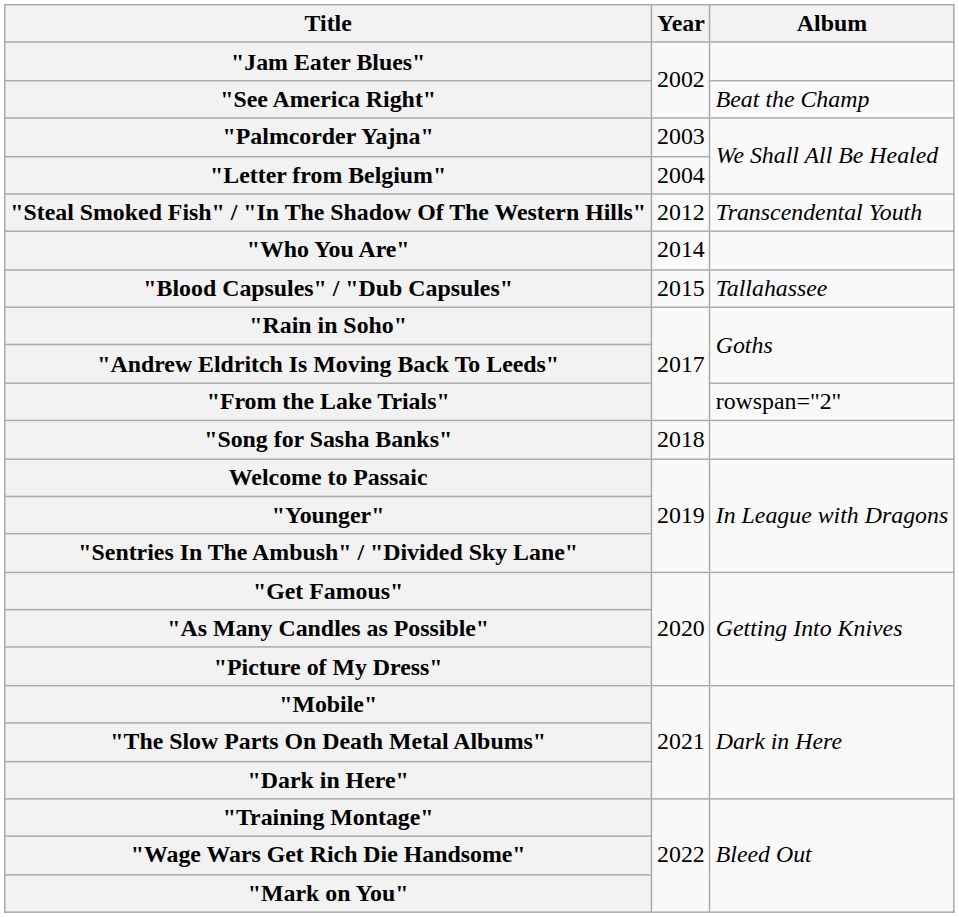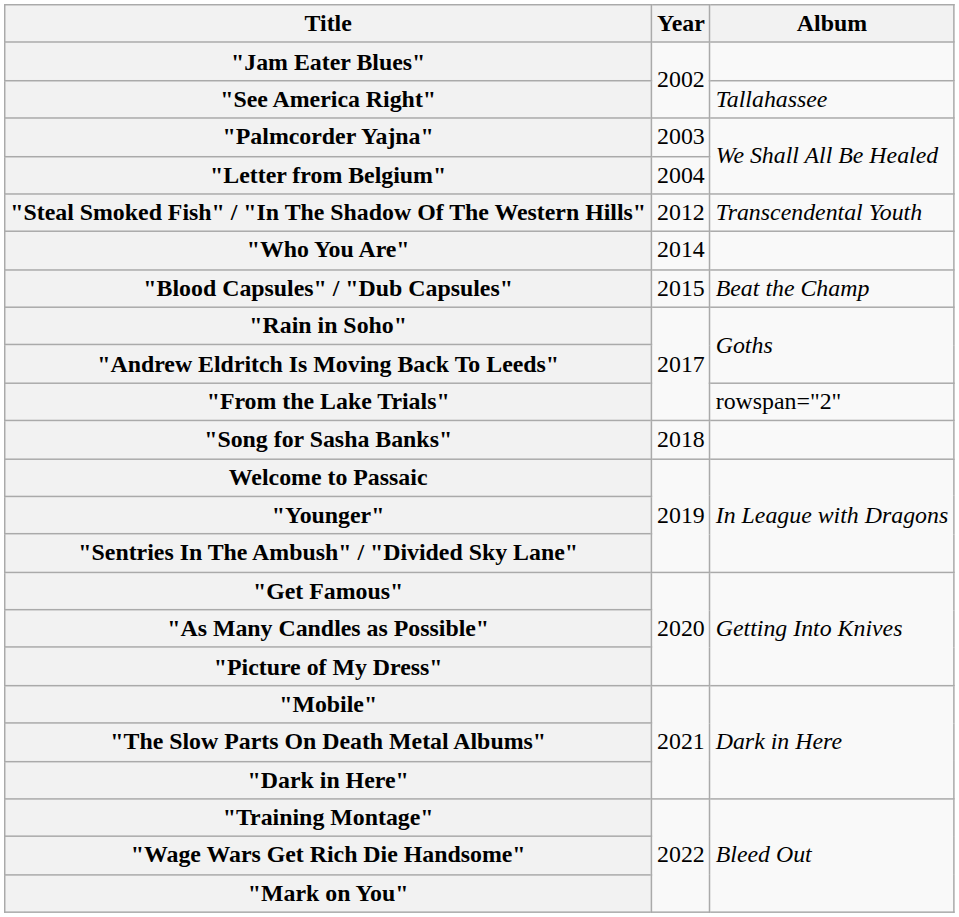(793, 99) Beat the Champ -> (772, 99) Tallahassee
(772, 288) Tallahassee -> (793, 288) Beat the Champ
